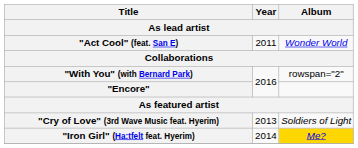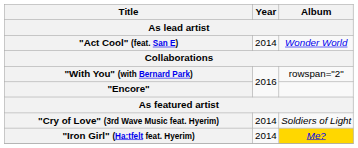(266, 43) 2011 -> (266, 43) 2014
(266, 120) 2013 -> (266, 120) 2014
